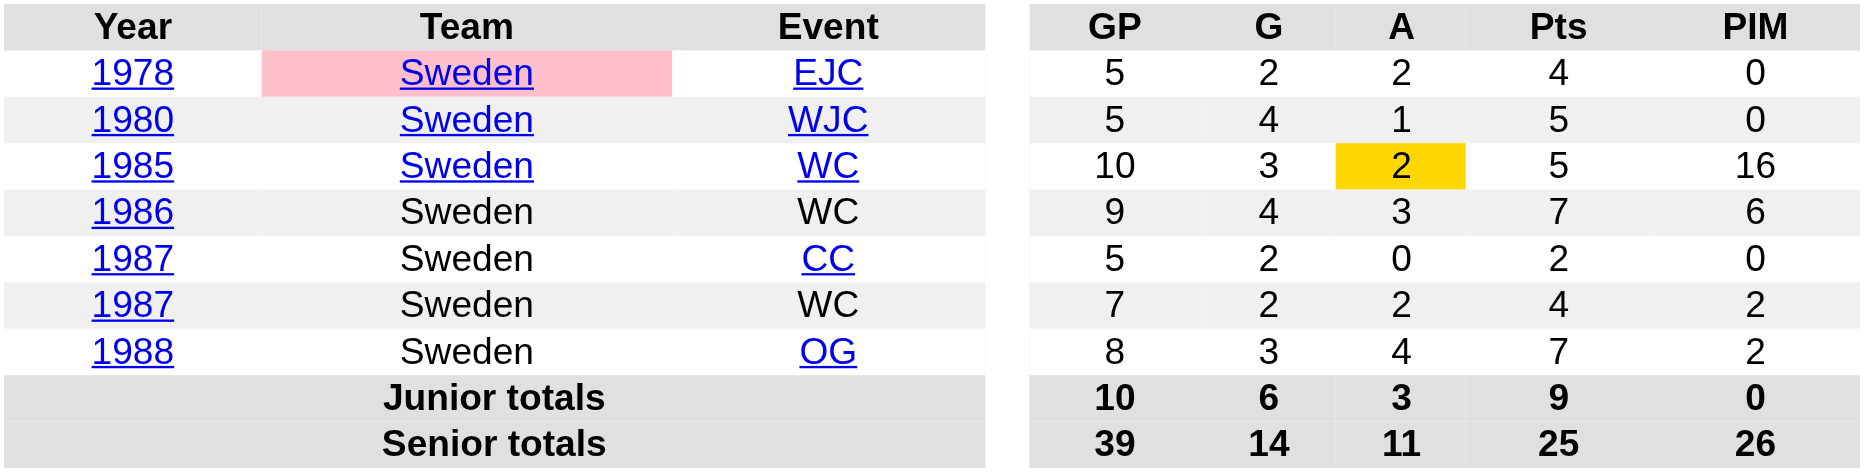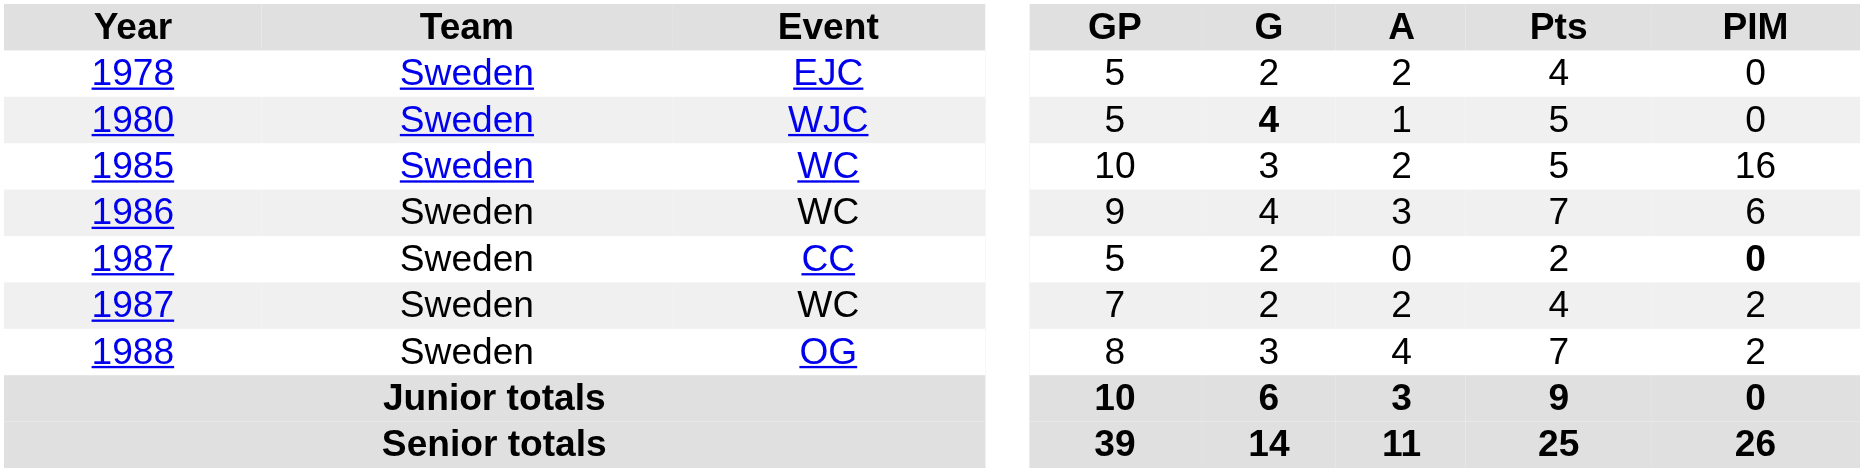(467, 72) pink background -> (467, 72) no background
(1269, 119) normal -> (1269, 119) bold
(1402, 165) gold background -> (1402, 165) no background
(1755, 258) normal -> (1755, 258) bold
